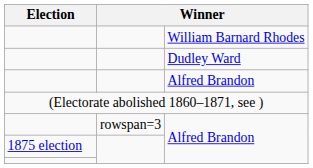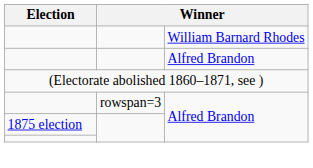- row: (51, 59)
